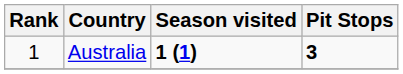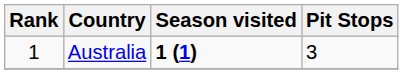(312, 52) bold -> (312, 52) normal
